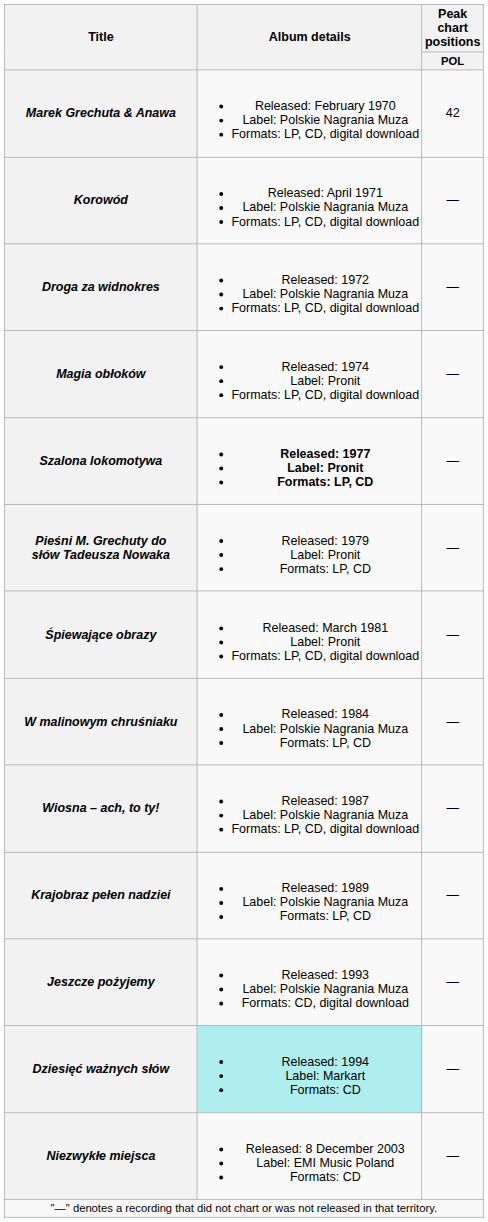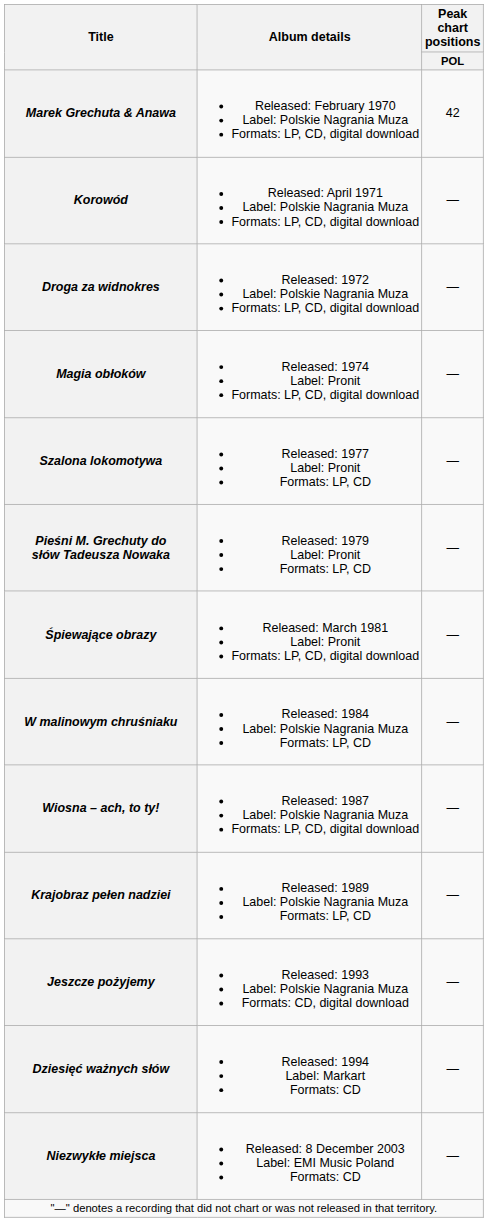(310, 468) bold -> (310, 468) normal
(310, 1076) paleturquoise background -> (310, 1076) no background
